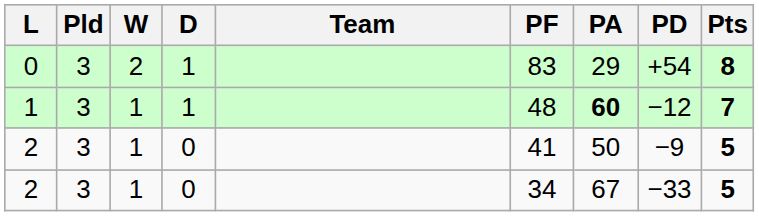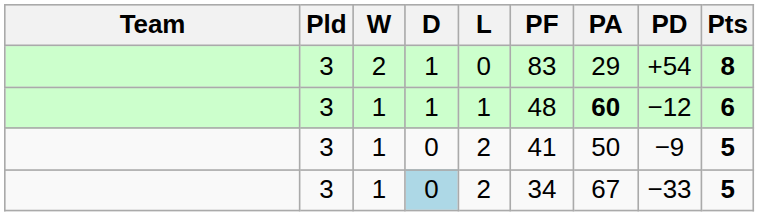columns swapped: (362, 25) <-> (31, 25)
(728, 107) 7 -> (728, 107) 6
(188, 189) no background -> (431, 189) lightblue background
